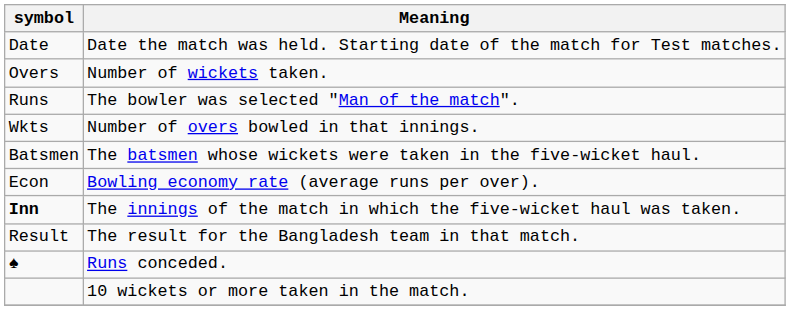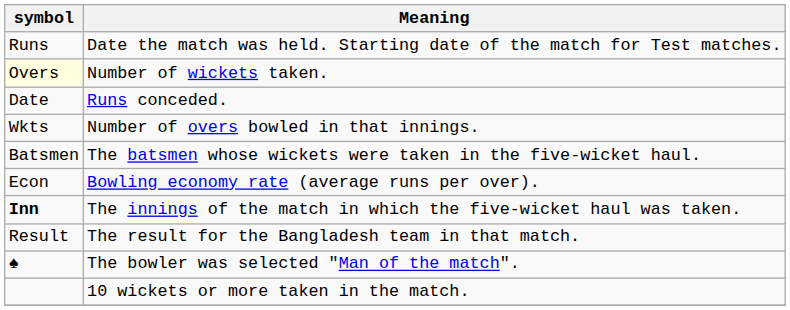(29, 46) Date -> (29, 46) Runs
(34, 73) no background -> (34, 73) lightyellow background
(29, 100) Runs -> (29, 100) Date
(303, 100) The bowler was selected "Man of the match". -> (158, 100) Runs conceded.
(158, 264) Runs conceded. -> (303, 264) The bowler was selected "Man of the match".
